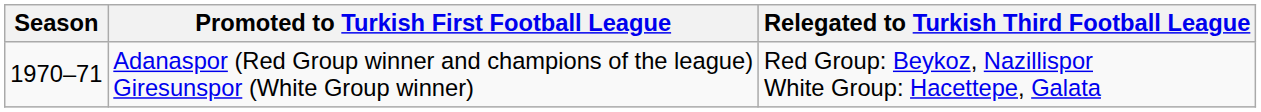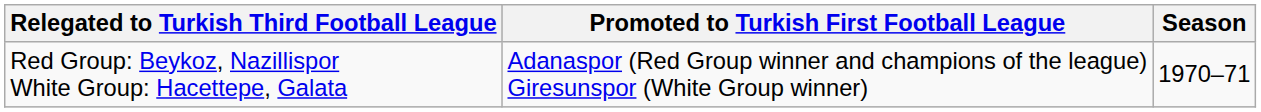columns swapped: (56, 23) <-> (1007, 23)
